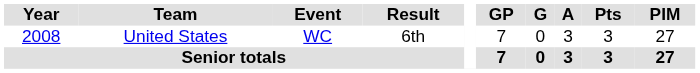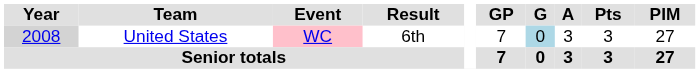(41, 36) no background -> (41, 36) lightgrey background
(318, 36) no background -> (318, 36) pink background
(540, 36) no background -> (540, 36) lightblue background
